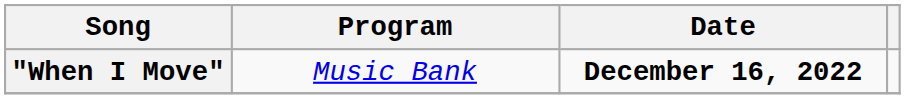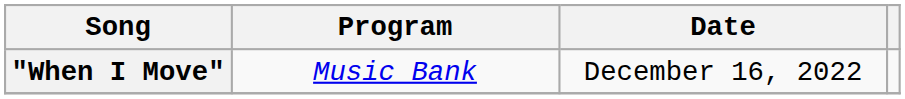(723, 72) bold -> (723, 72) normal
